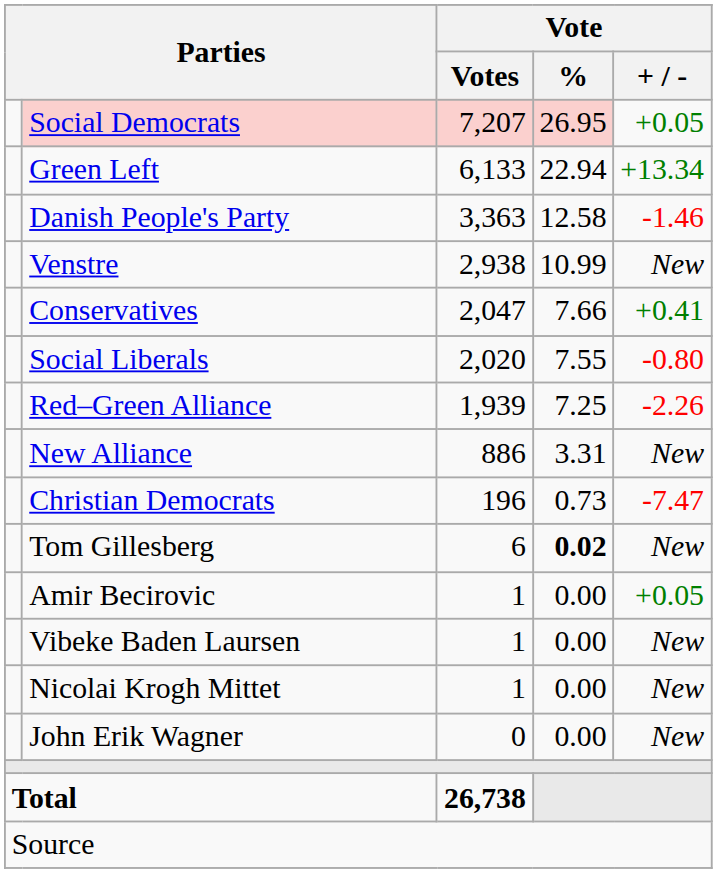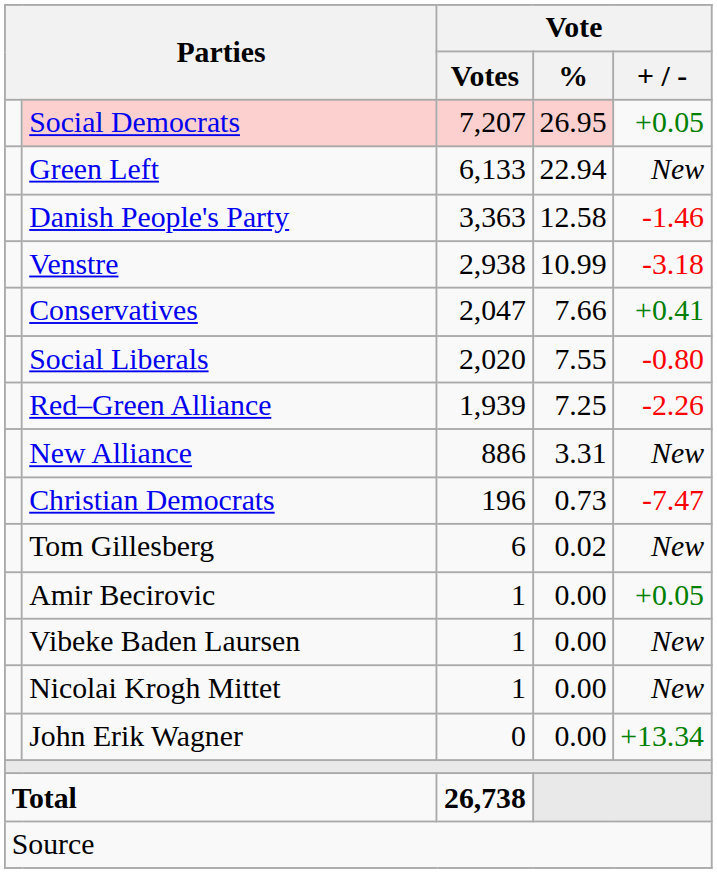(662, 169) +13.34 -> (678, 169) New
(678, 264) New -> (673, 264) -3.18
(580, 547) bold -> (580, 547) normal
(678, 736) New -> (662, 736) +13.34
